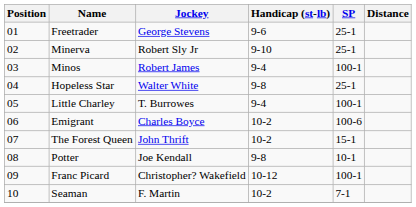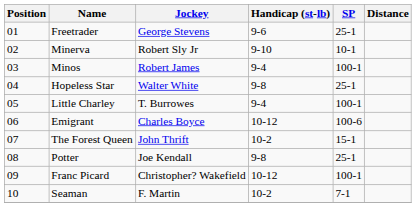(346, 49) 25-1 -> (346, 49) 10-1
(261, 121) 10-2 -> (264, 121) 10-12
(346, 157) 10-1 -> (346, 157) 25-1
